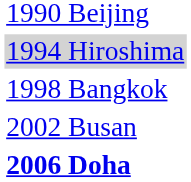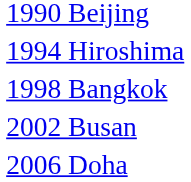(95, 51) lightgrey background -> (95, 51) no background
(68, 164) bold -> (67, 164) normal
